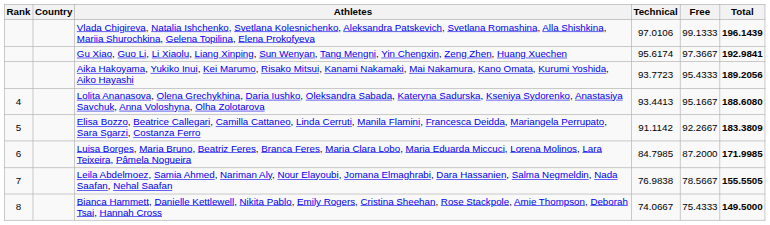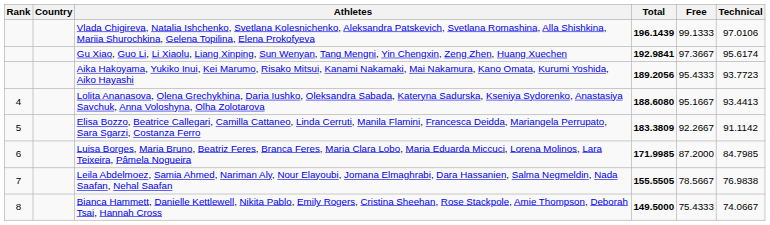columns swapped: (656, 12) <-> (742, 12)
